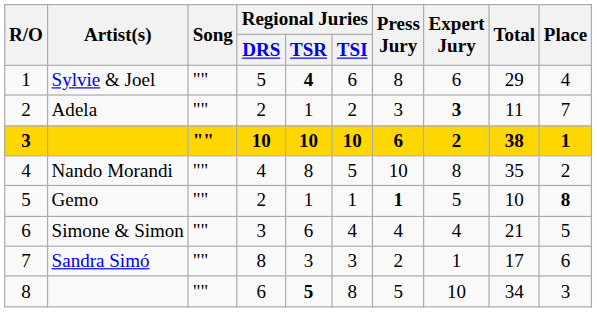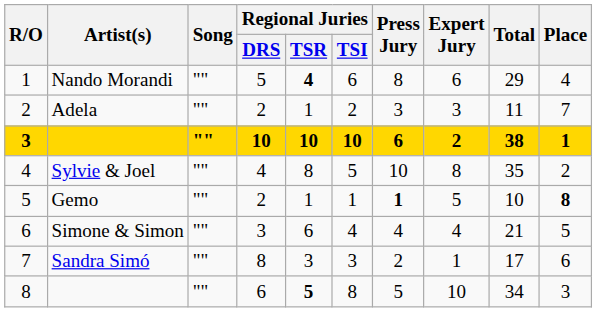(103, 79) Sylvie & Joel -> (112, 79) Nando Morandi
(457, 110) bold -> (457, 110) normal
(112, 170) Nando Morandi -> (103, 170) Sylvie & Joel
